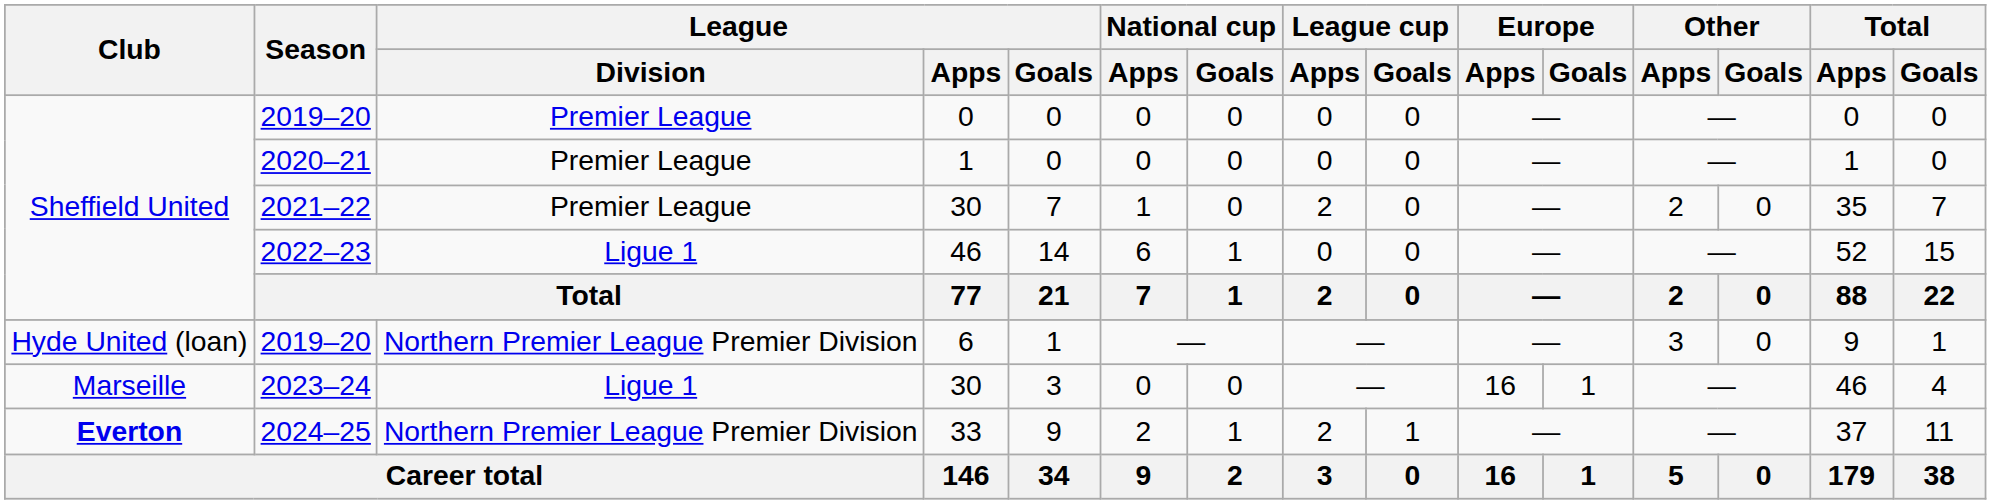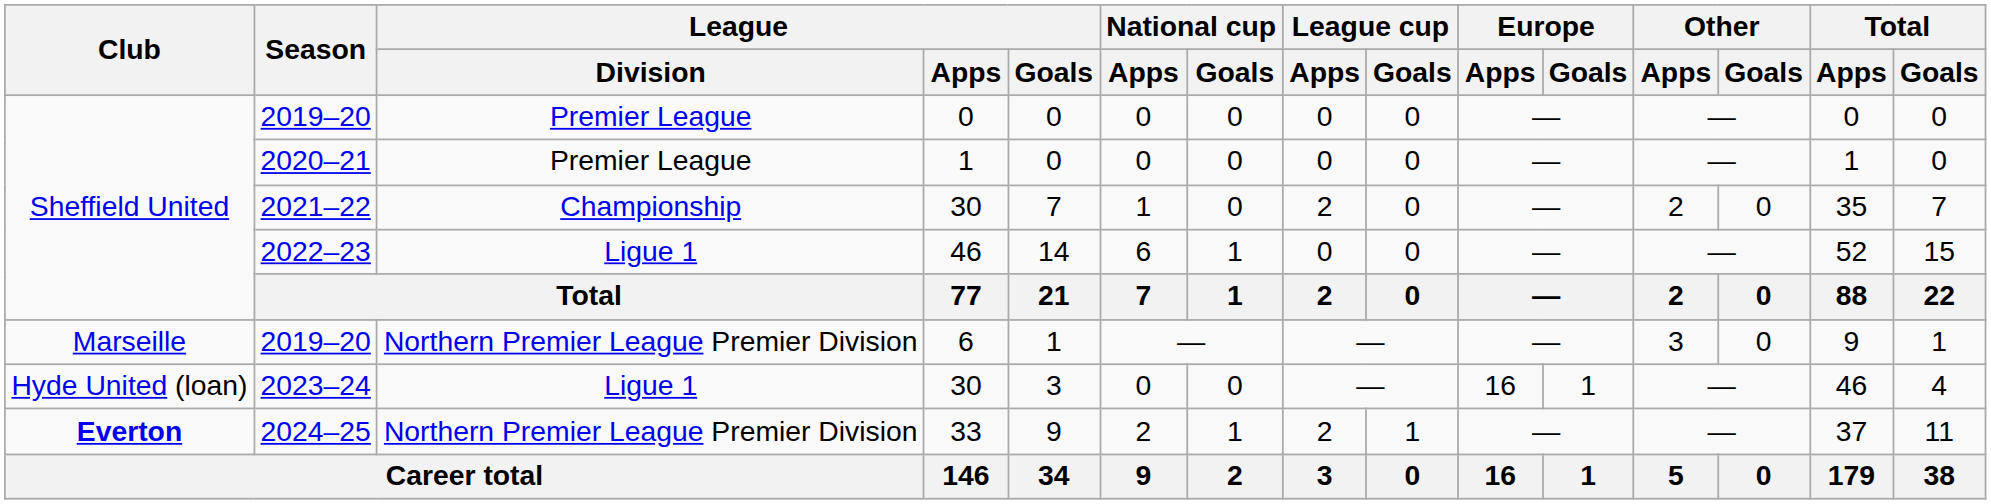(651, 206) Premier League -> (651, 206) Championship
(129, 341) Hyde United (loan) -> (129, 341) Marseille
(129, 386) Marseille -> (129, 386) Hyde United (loan)
